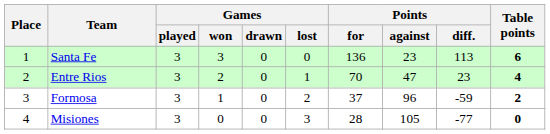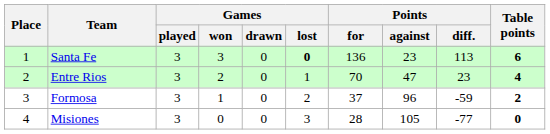(307, 56) normal -> (307, 56) bold
